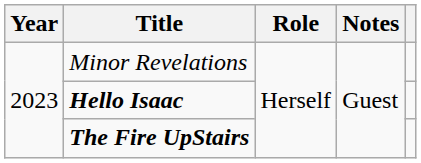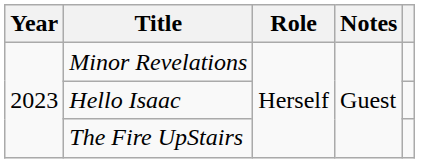(126, 99) bold -> (125, 99) normal
(159, 137) bold -> (156, 137) normal
